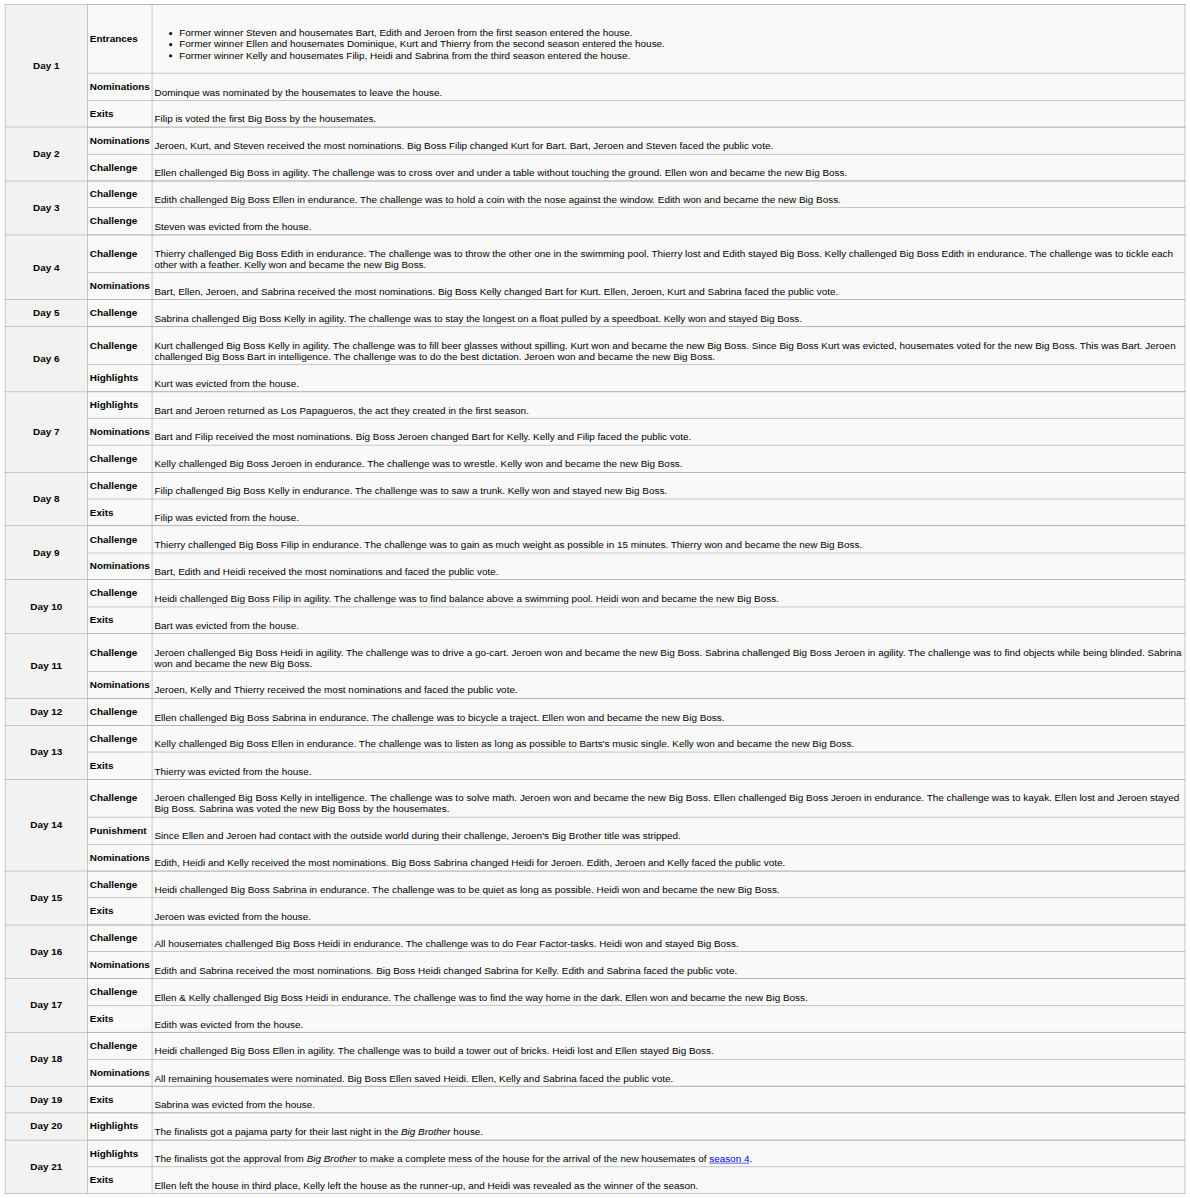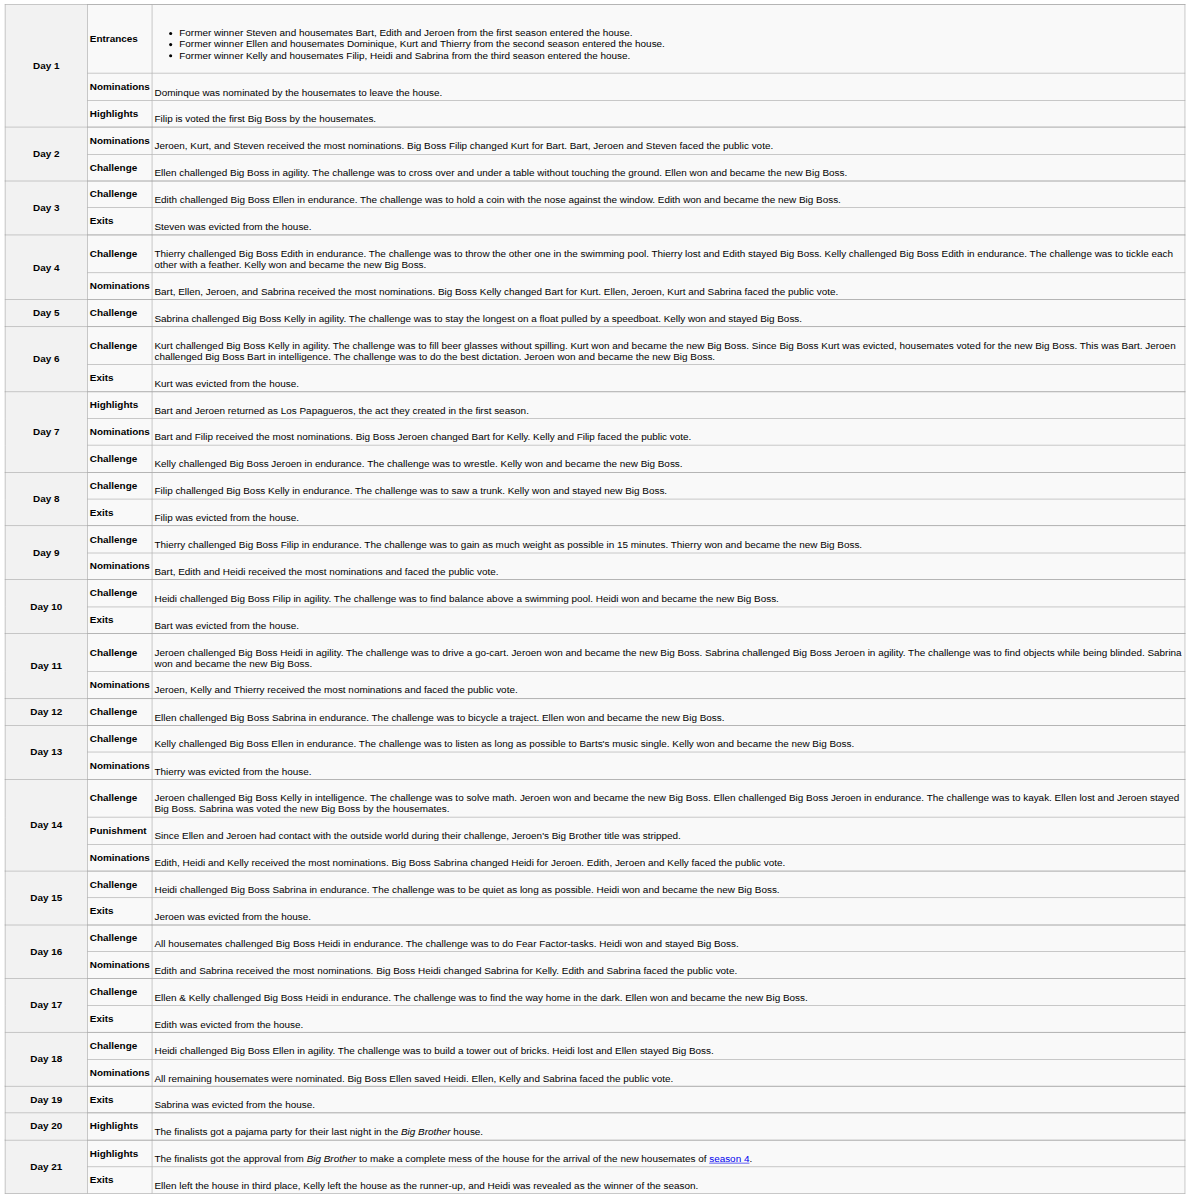(102, 113) Exits -> (114, 113) Highlights
(114, 221) Challenge -> (102, 221) Exits
(114, 378) Highlights -> (102, 378) Exits
(102, 765) Exits -> (120, 765) Nominations
